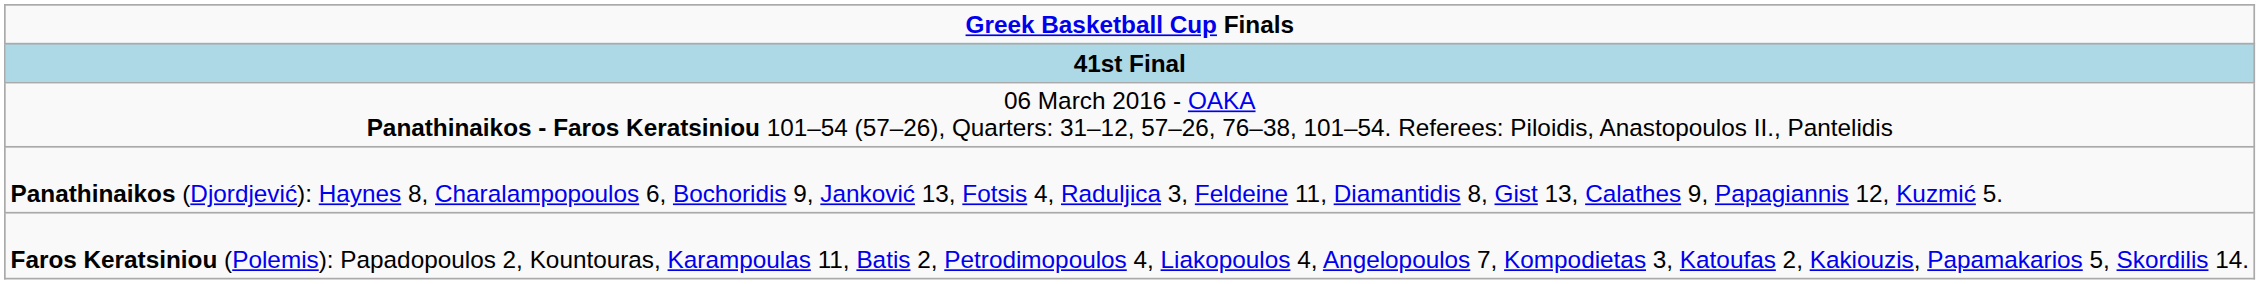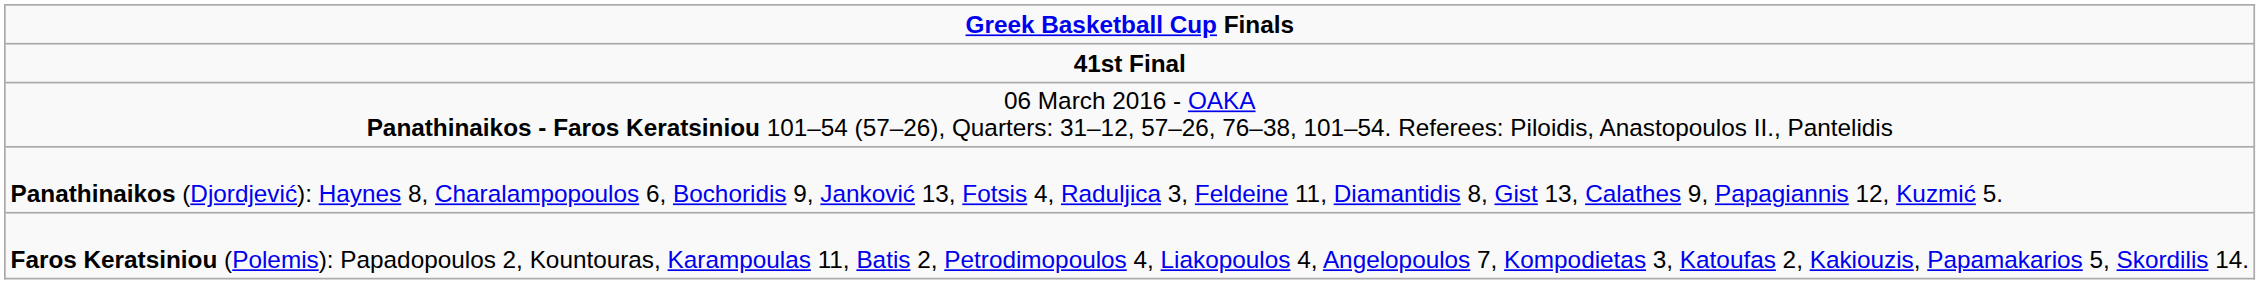(1130, 63) lightblue background -> (1130, 63) no background
